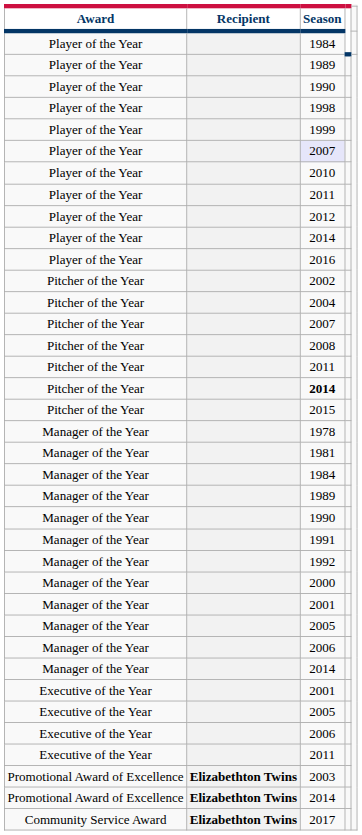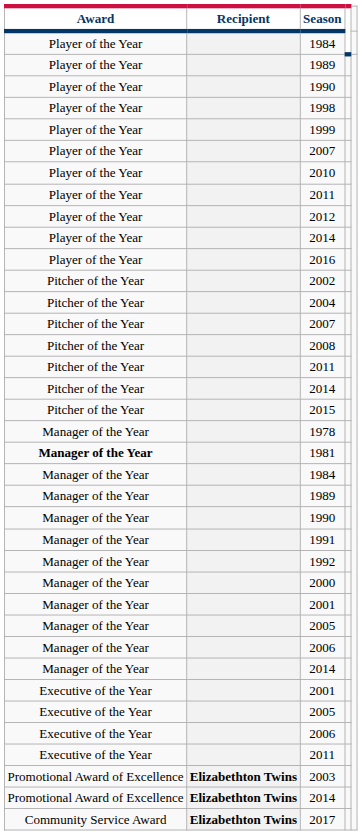(322, 151) lavender background -> (322, 151) no background
(322, 388) bold -> (322, 388) normal
(96, 453) normal -> (96, 453) bold
